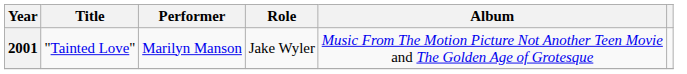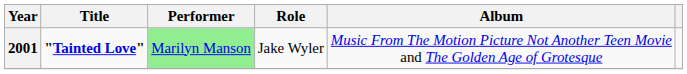(90, 48) normal -> (94, 48) bold
(192, 48) no background -> (201, 48) lightgreen background
